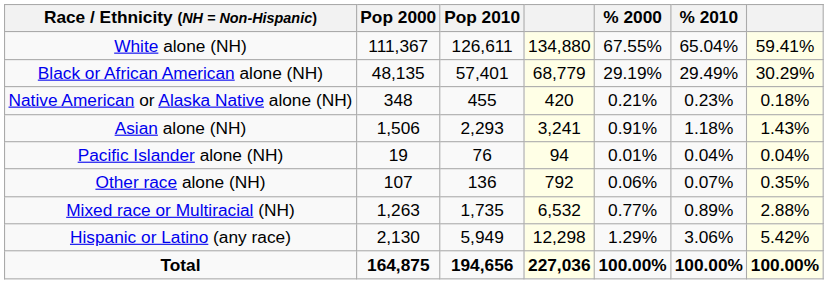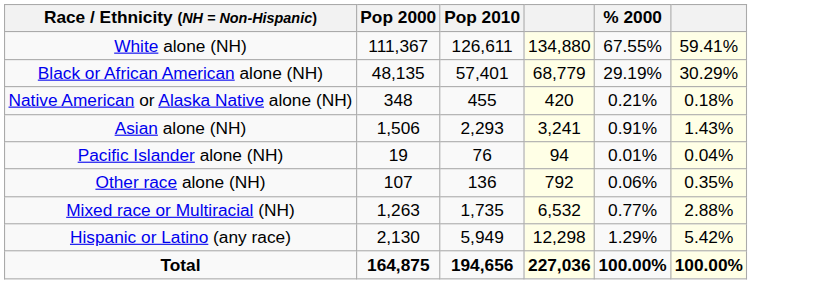- column: (709, 18)
